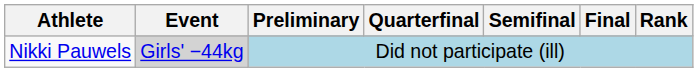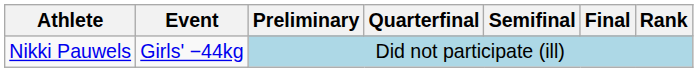(192, 51) lightgrey background -> (192, 51) no background
